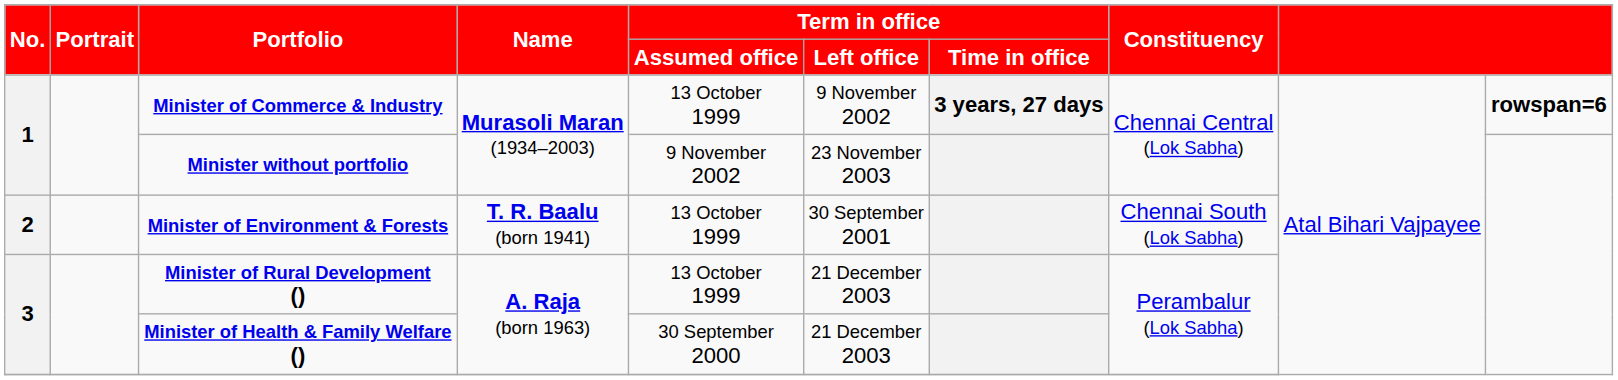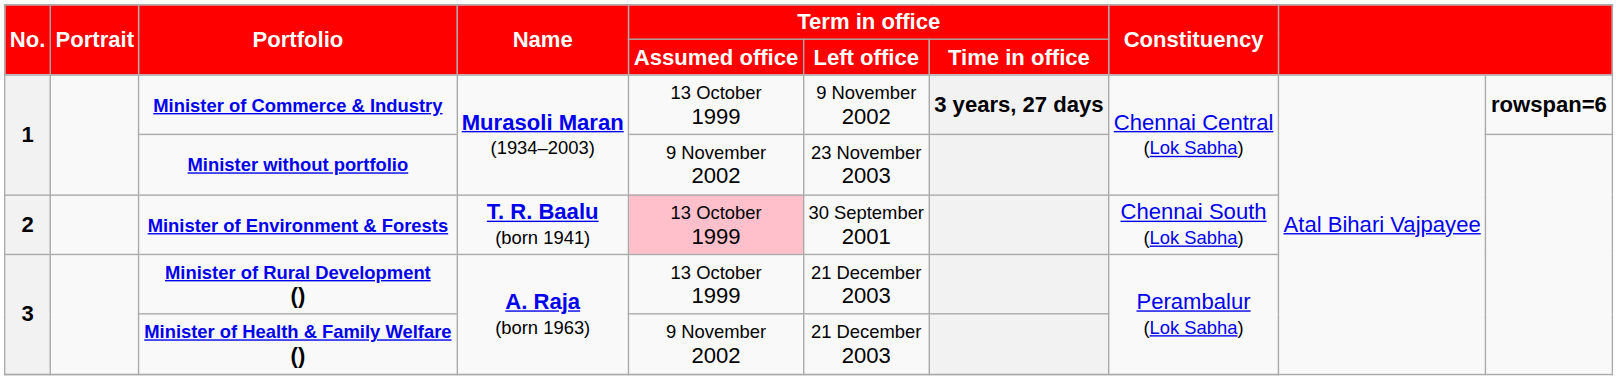(716, 225) no background -> (716, 225) pink background
(716, 345) 30 September 2000 -> (716, 345) 9 November 2002
